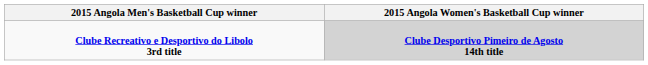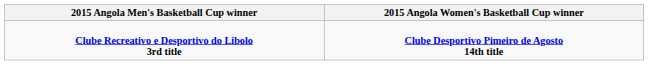(484, 46) lightgrey background -> (484, 46) no background
